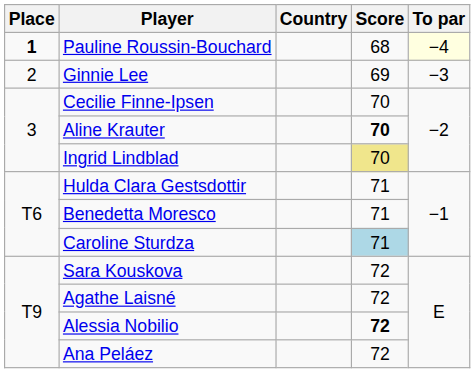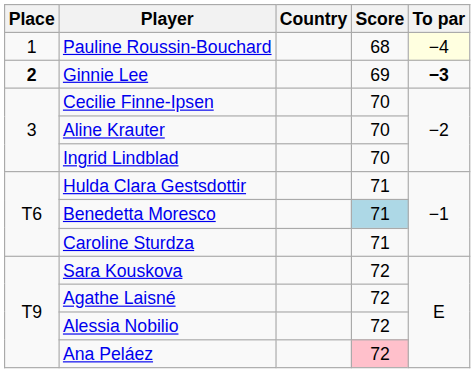(32, 47) bold -> (32, 47) normal
(32, 75) normal -> (32, 75) bold
(439, 75) normal -> (439, 75) bold
(380, 130) bold -> (380, 130) normal
(380, 158) khaki background -> (380, 158) no background
(380, 214) no background -> (380, 214) lightblue background
(380, 242) lightblue background -> (380, 242) no background
(380, 326) bold -> (380, 326) normal
(380, 354) no background -> (380, 354) pink background
